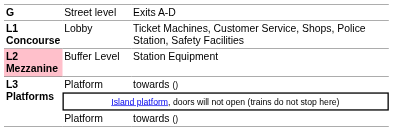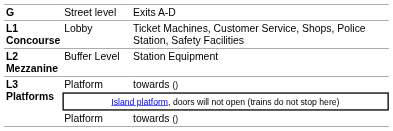(32, 62) pink background -> (32, 62) no background
